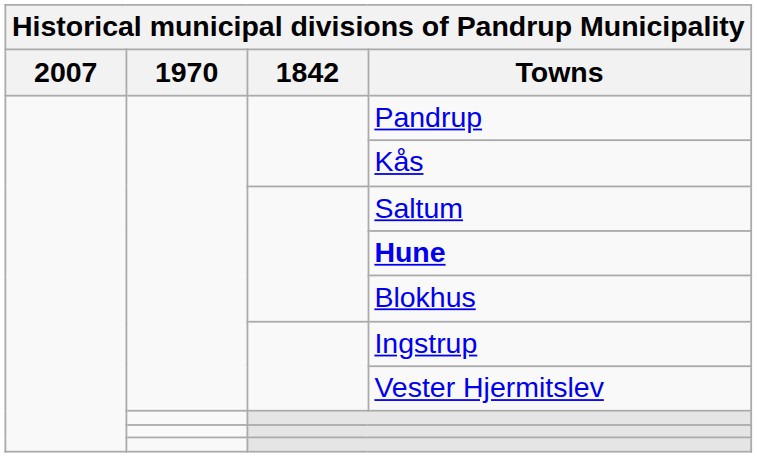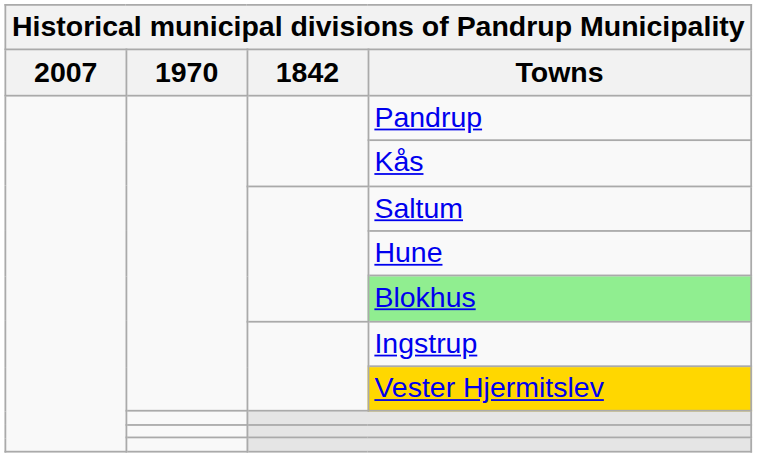(410, 252) bold -> (408, 252) normal
(425, 298) no background -> (425, 298) lightgreen background
(489, 388) no background -> (489, 388) gold background
